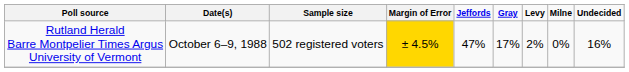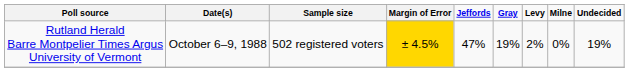(508, 44) 17% -> (508, 44) 19%
(599, 44) 16% -> (599, 44) 19%
